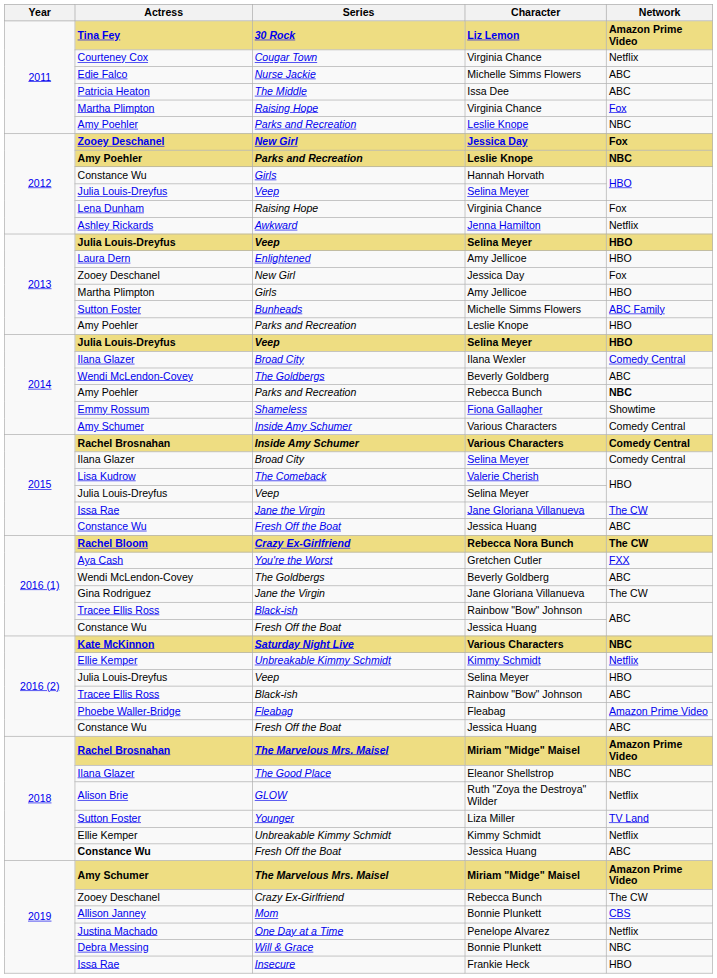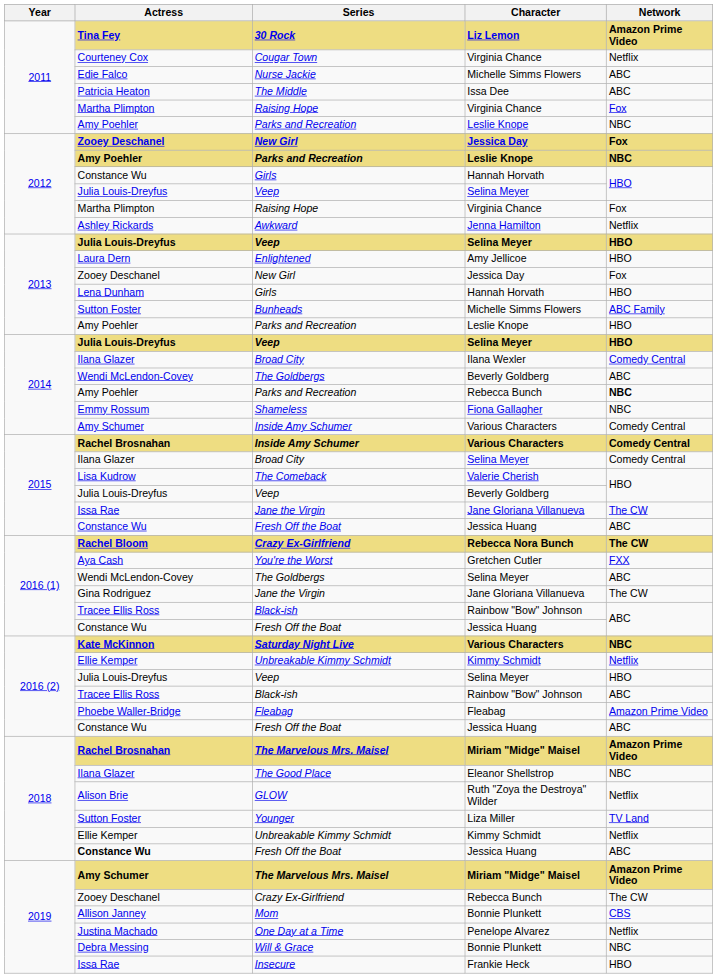(111, 208) Lena Dunham -> (116, 208) Martha Plimpton
(116, 292) Martha Plimpton -> (111, 292) Lena Dunham
(497, 292) Amy Jellicoe -> (506, 292) Hannah Horvath
(632, 409) Showtime -> (620, 409) NBC
(498, 493) Selina Meyer -> (508, 493) Beverly Goldberg
(508, 577) Beverly Goldberg -> (498, 577) Selina Meyer
